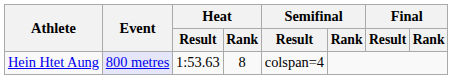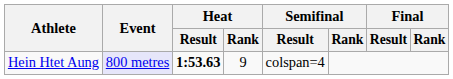(198, 62) normal -> (198, 62) bold
(242, 62) 8 -> (243, 62) 9
